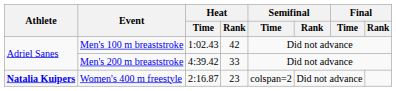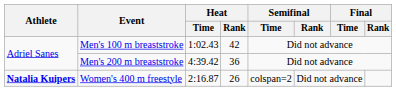(234, 62) 33 -> (234, 62) 36
(234, 78) 23 -> (234, 78) 26
